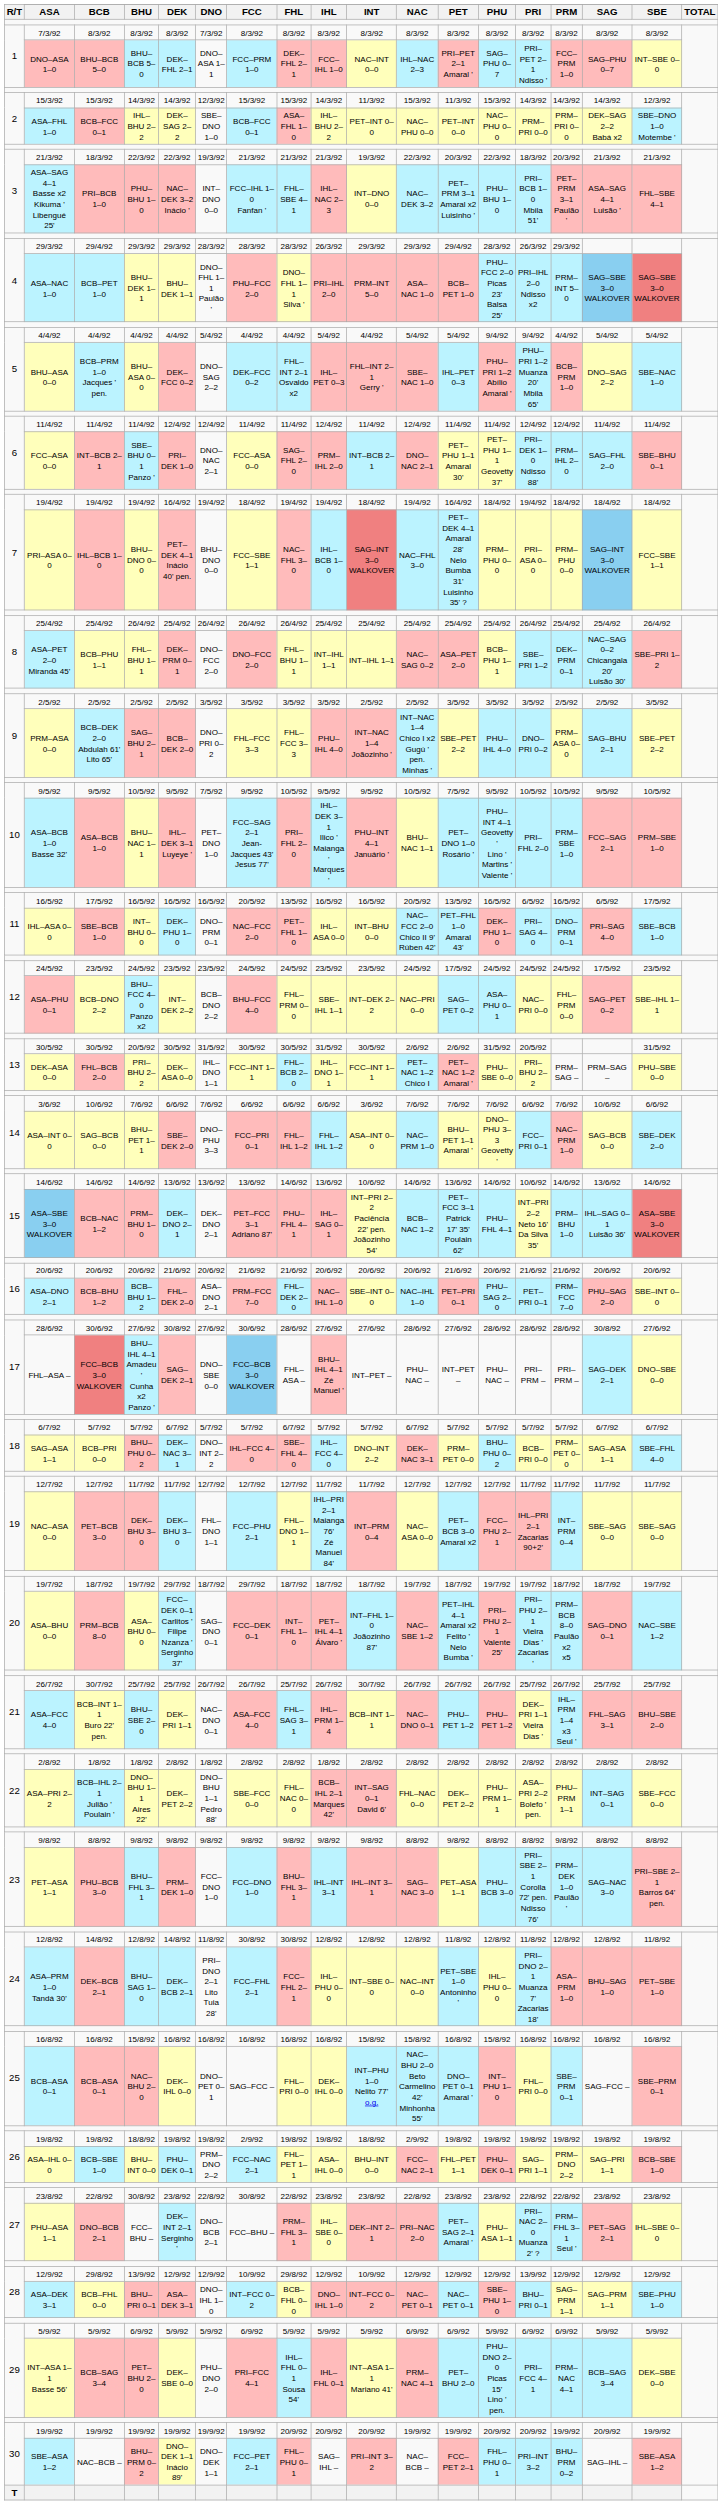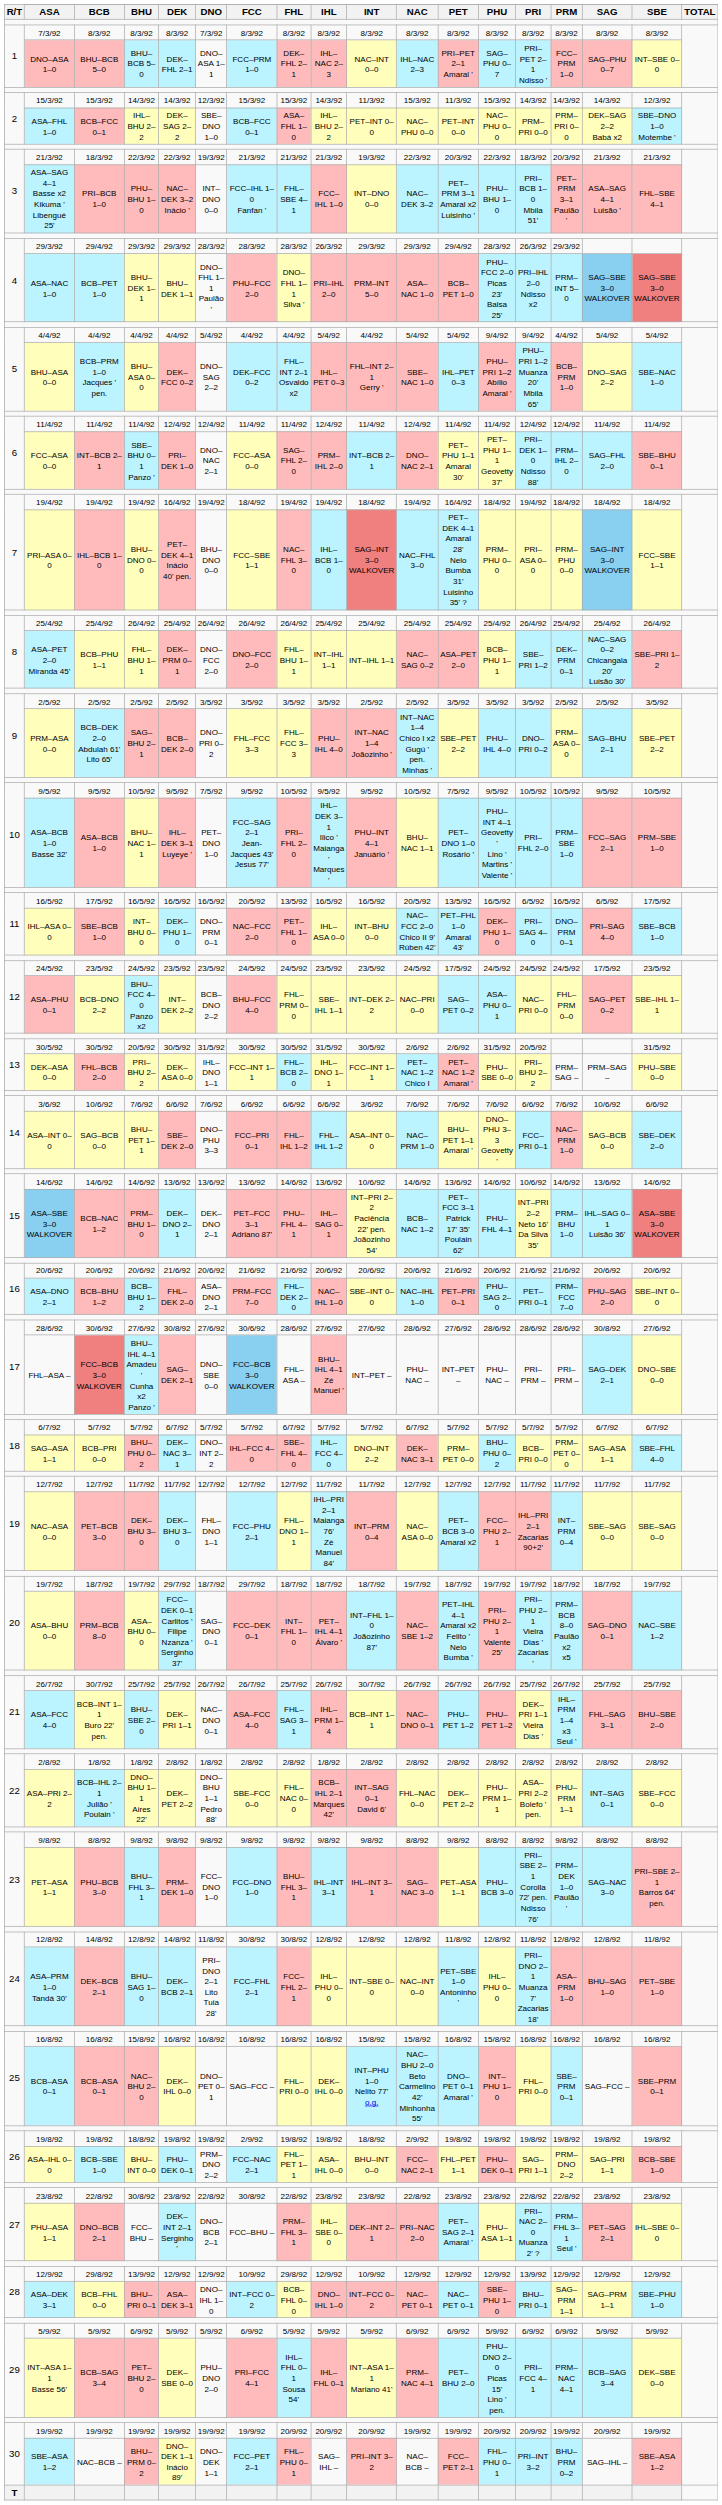(329, 64) FCC–IHL 1–0 -> (329, 64) IHL–NAC 2–3
(329, 199) IHL–NAC 2–3 -> (329, 199) FCC–IHL 1–0
